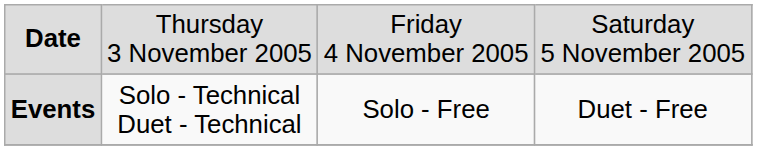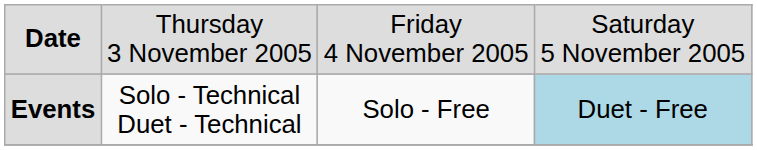(643, 109) no background -> (643, 109) lightblue background
